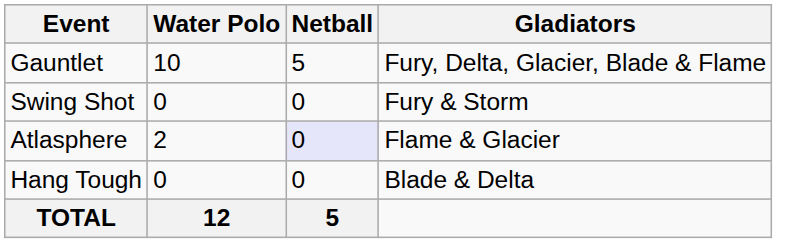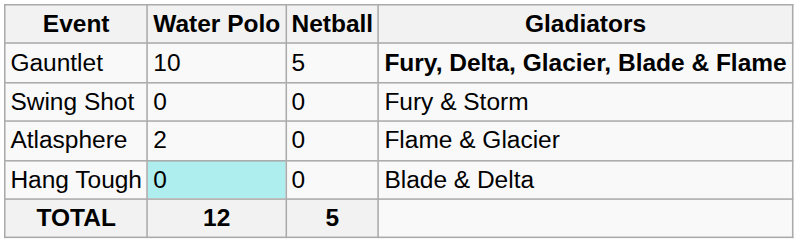(575, 62) normal -> (586, 62) bold
(298, 140) lavender background -> (298, 140) no background
(160, 179) no background -> (160, 179) paleturquoise background
